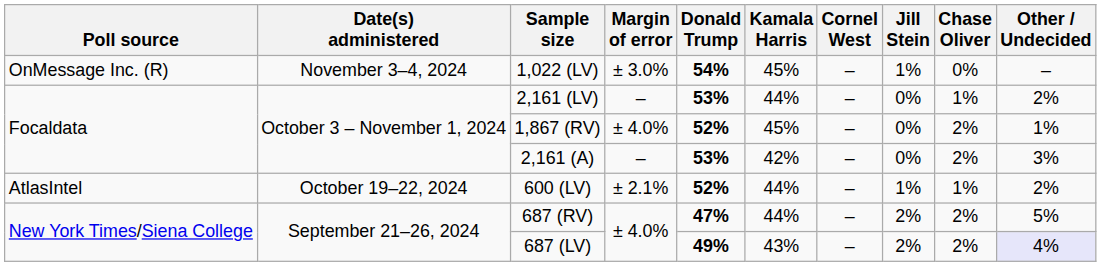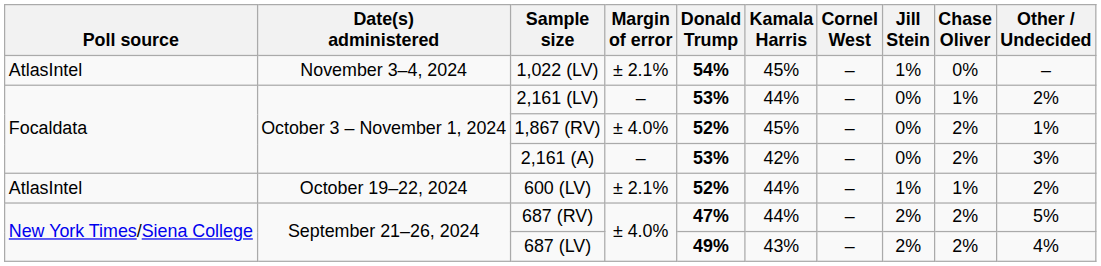(89, 70) OnMessage Inc. (R) -> (46, 70) AtlasIntel
(641, 70) ± 3.0% -> (641, 70) ± 2.1%
(1046, 246) lavender background -> (1046, 246) no background
